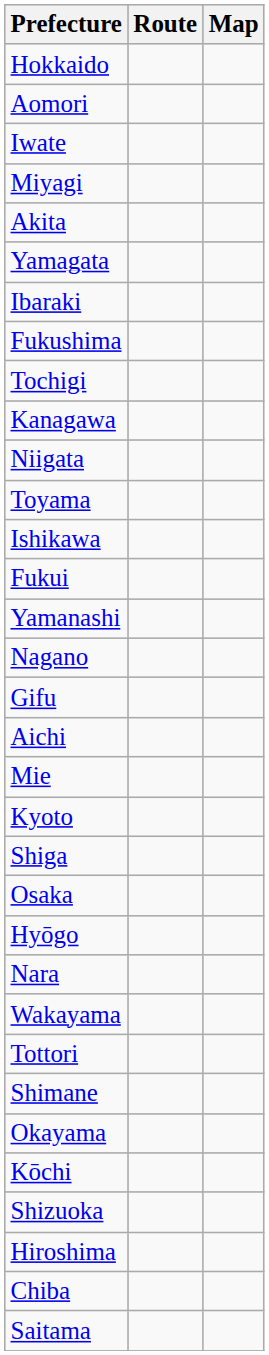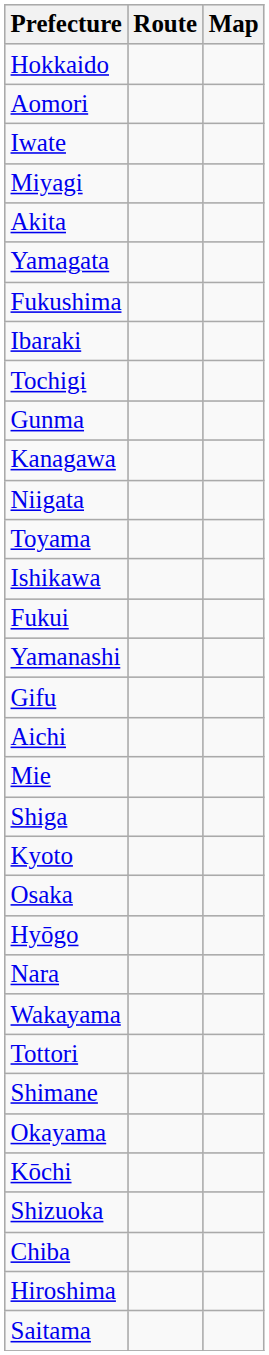rows swapped: (66, 340) <-> (46, 301)
+ row: (47, 420)
- row: (49, 657)
rows swapped: (39, 855) <-> (42, 815)
rows swapped: (63, 1251) <-> (40, 1291)
